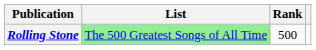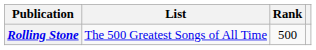(176, 34) lightgreen background -> (176, 34) no background
